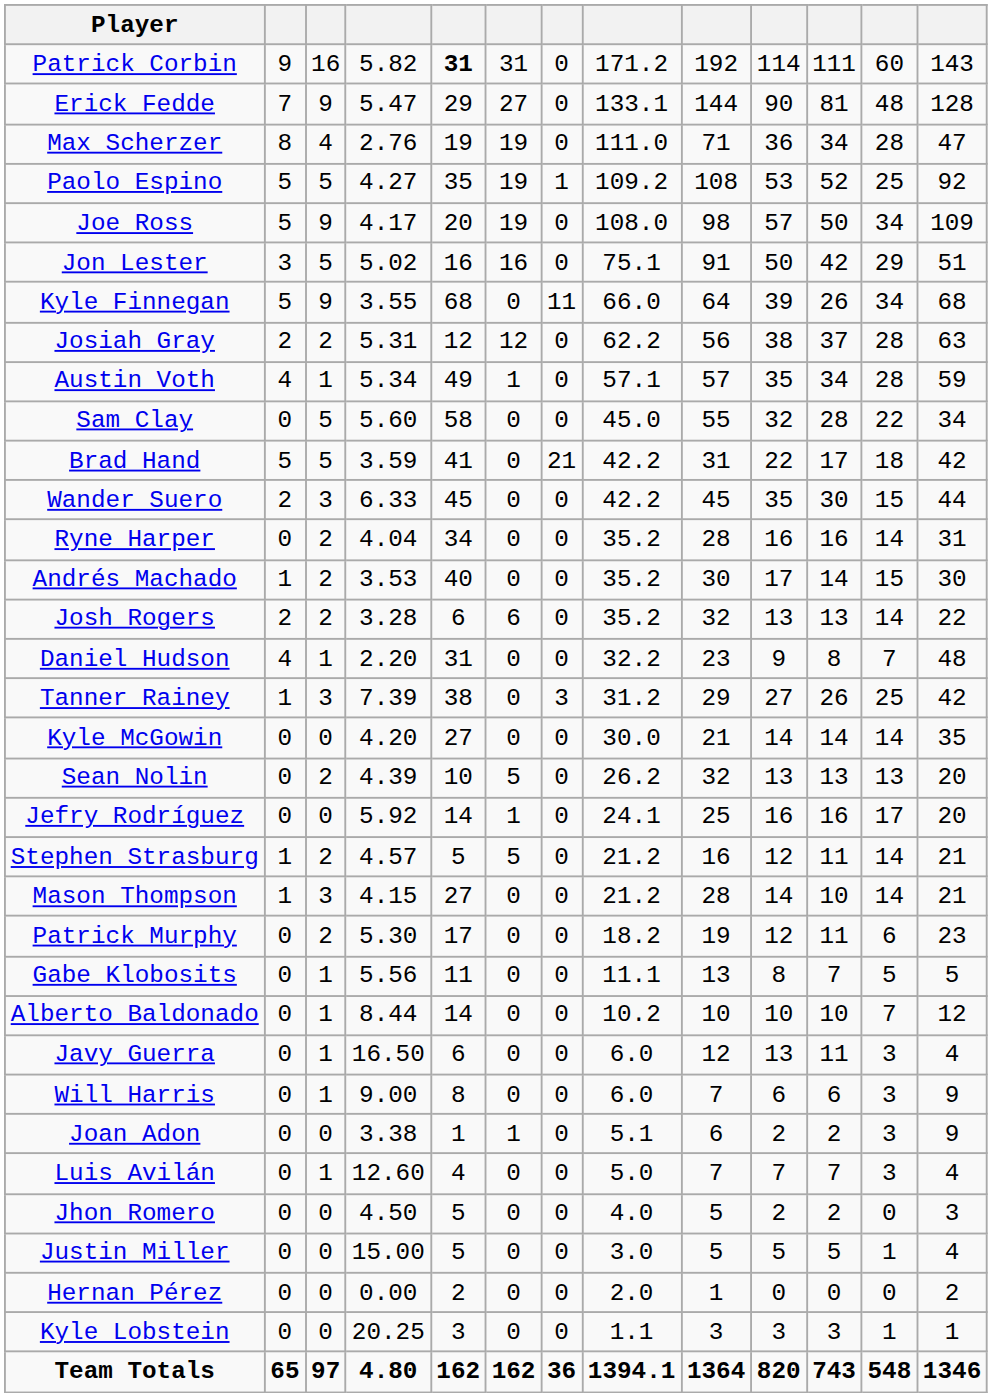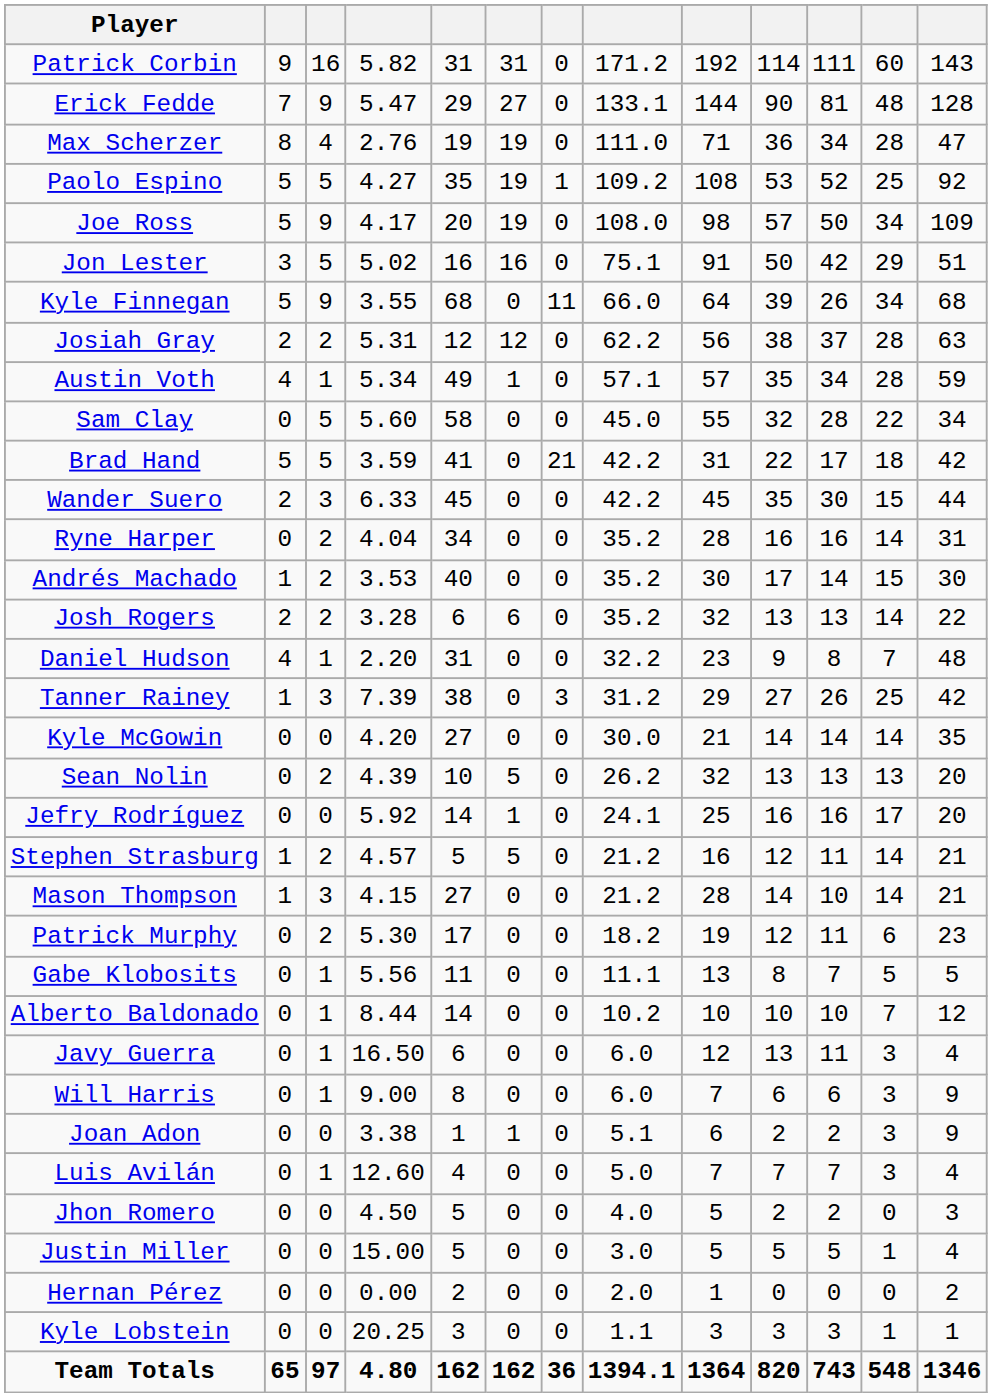(458, 64) bold -> (458, 64) normal
